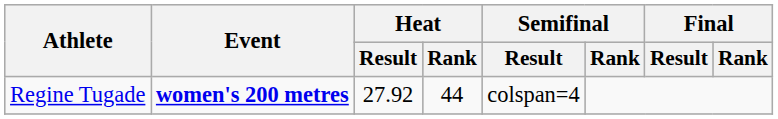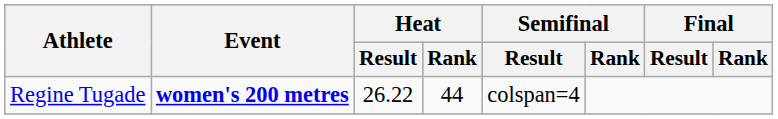(388, 95) 27.92 -> (388, 95) 26.22
